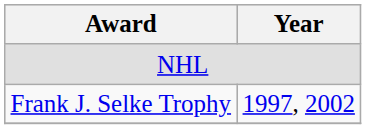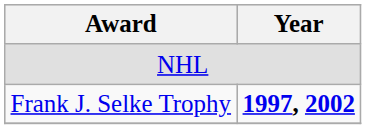(299, 103) normal -> (299, 103) bold
